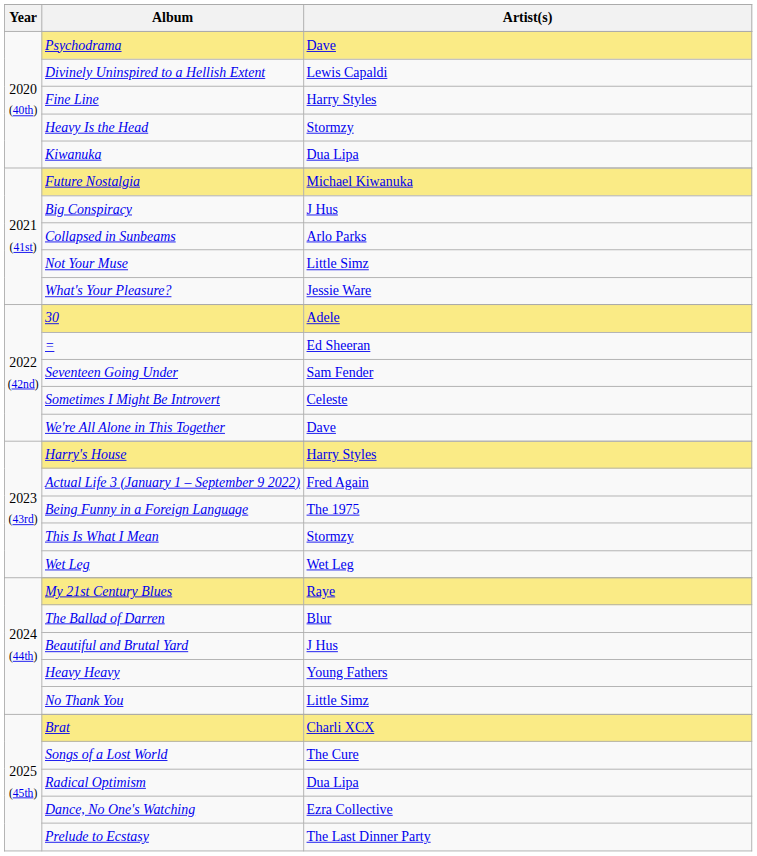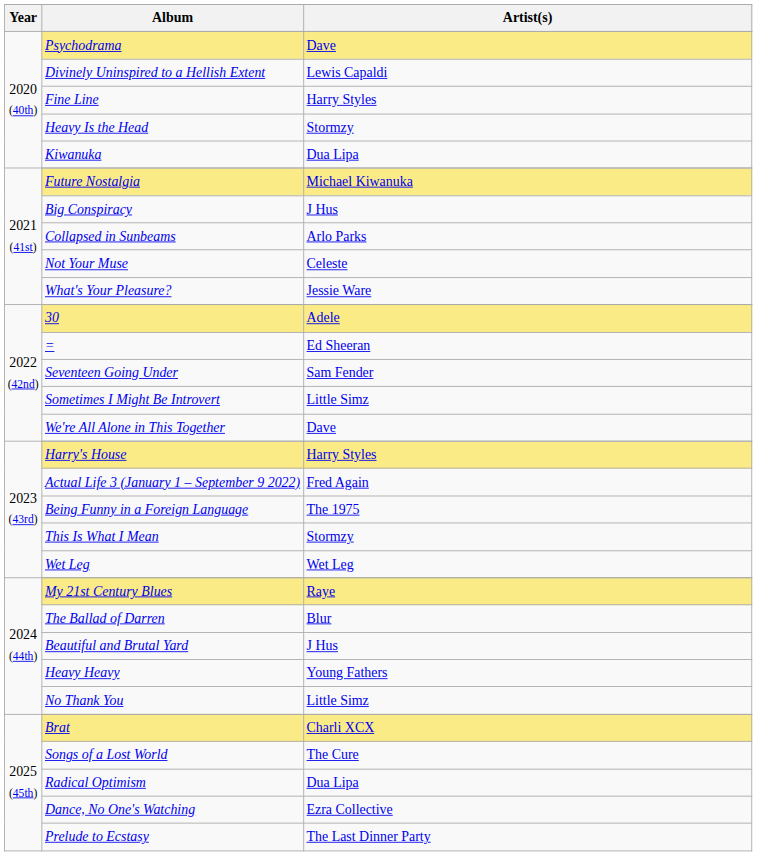(338, 263) Little Simz -> (327, 263) Celeste
(327, 400) Celeste -> (338, 400) Little Simz
